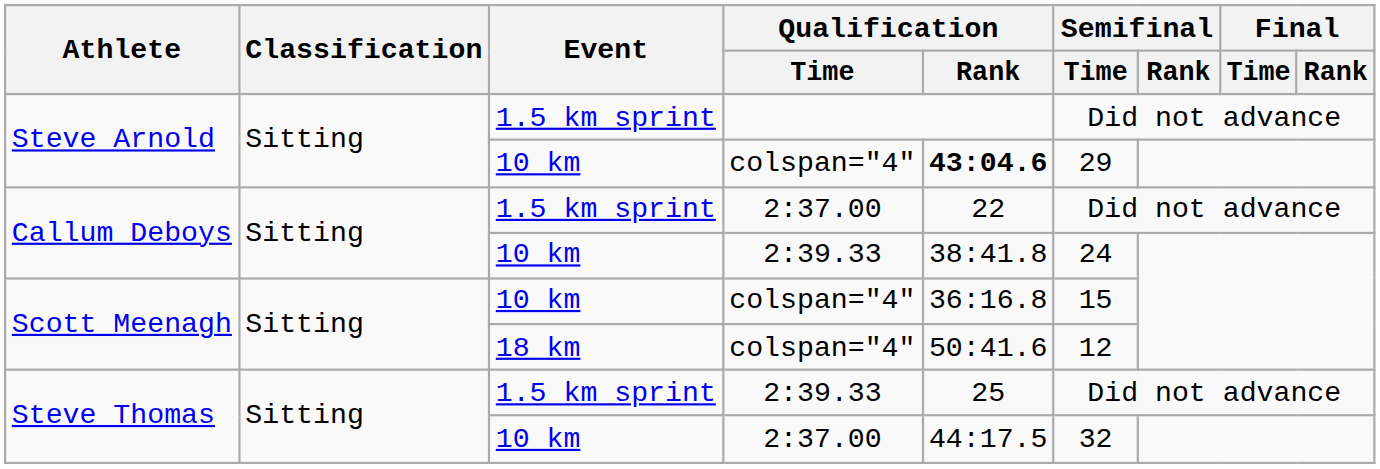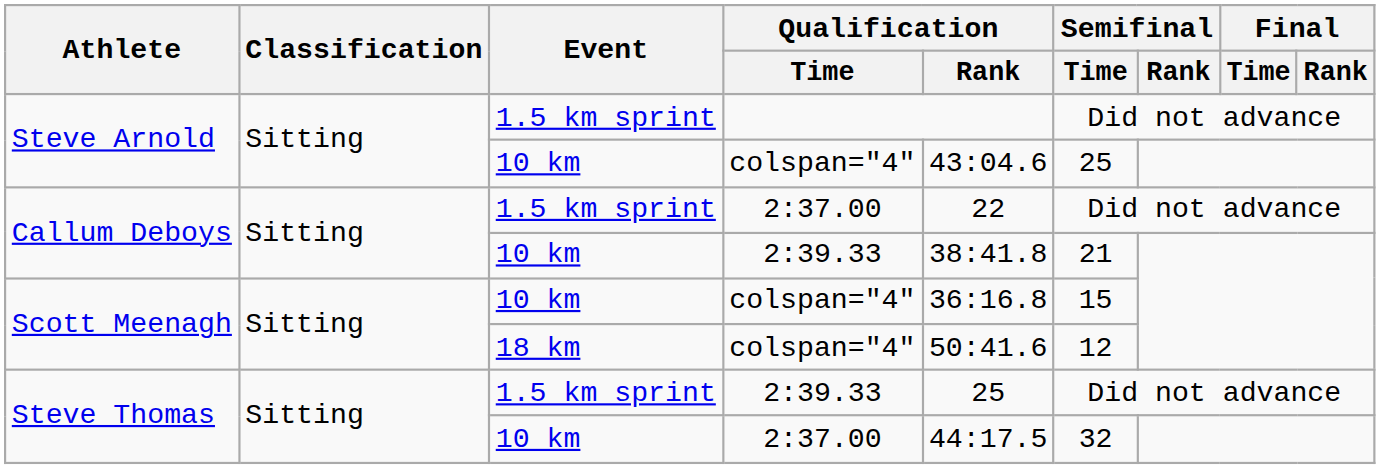(988, 163) bold -> (988, 163) normal
(1096, 163) 29 -> (1096, 163) 25
(1096, 255) 24 -> (1096, 255) 21
